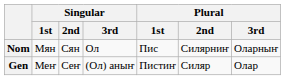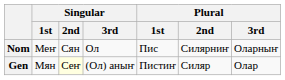(45, 48) Мян -> (45, 48) Меҥ
(45, 65) Меҥ -> (45, 65) Мян
(71, 65) no background -> (71, 65) lightyellow background
